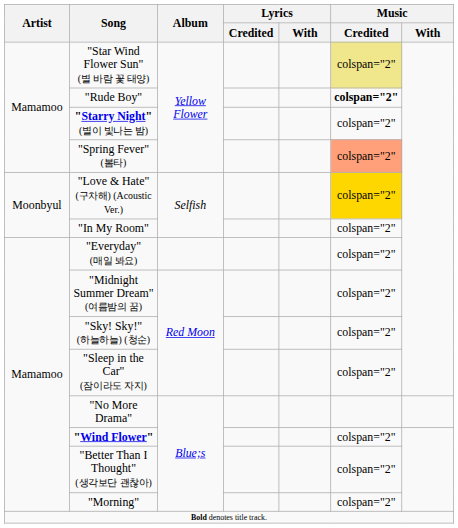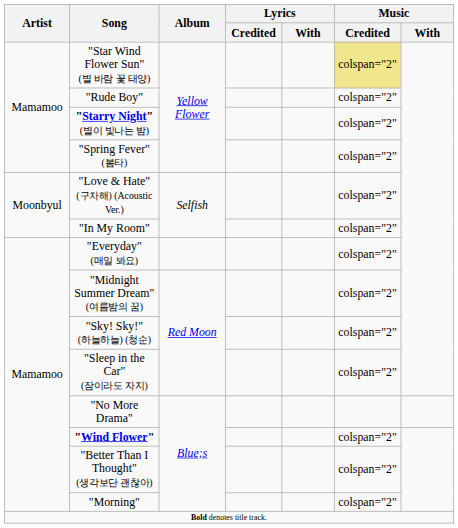(366, 97) bold -> (368, 97) normal
(366, 156) lightsalmon background -> (368, 156) no background
(366, 195) gold background -> (368, 195) no background
